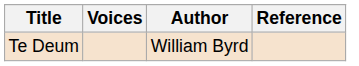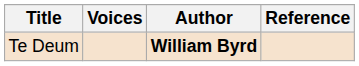(200, 46) normal -> (204, 46) bold
